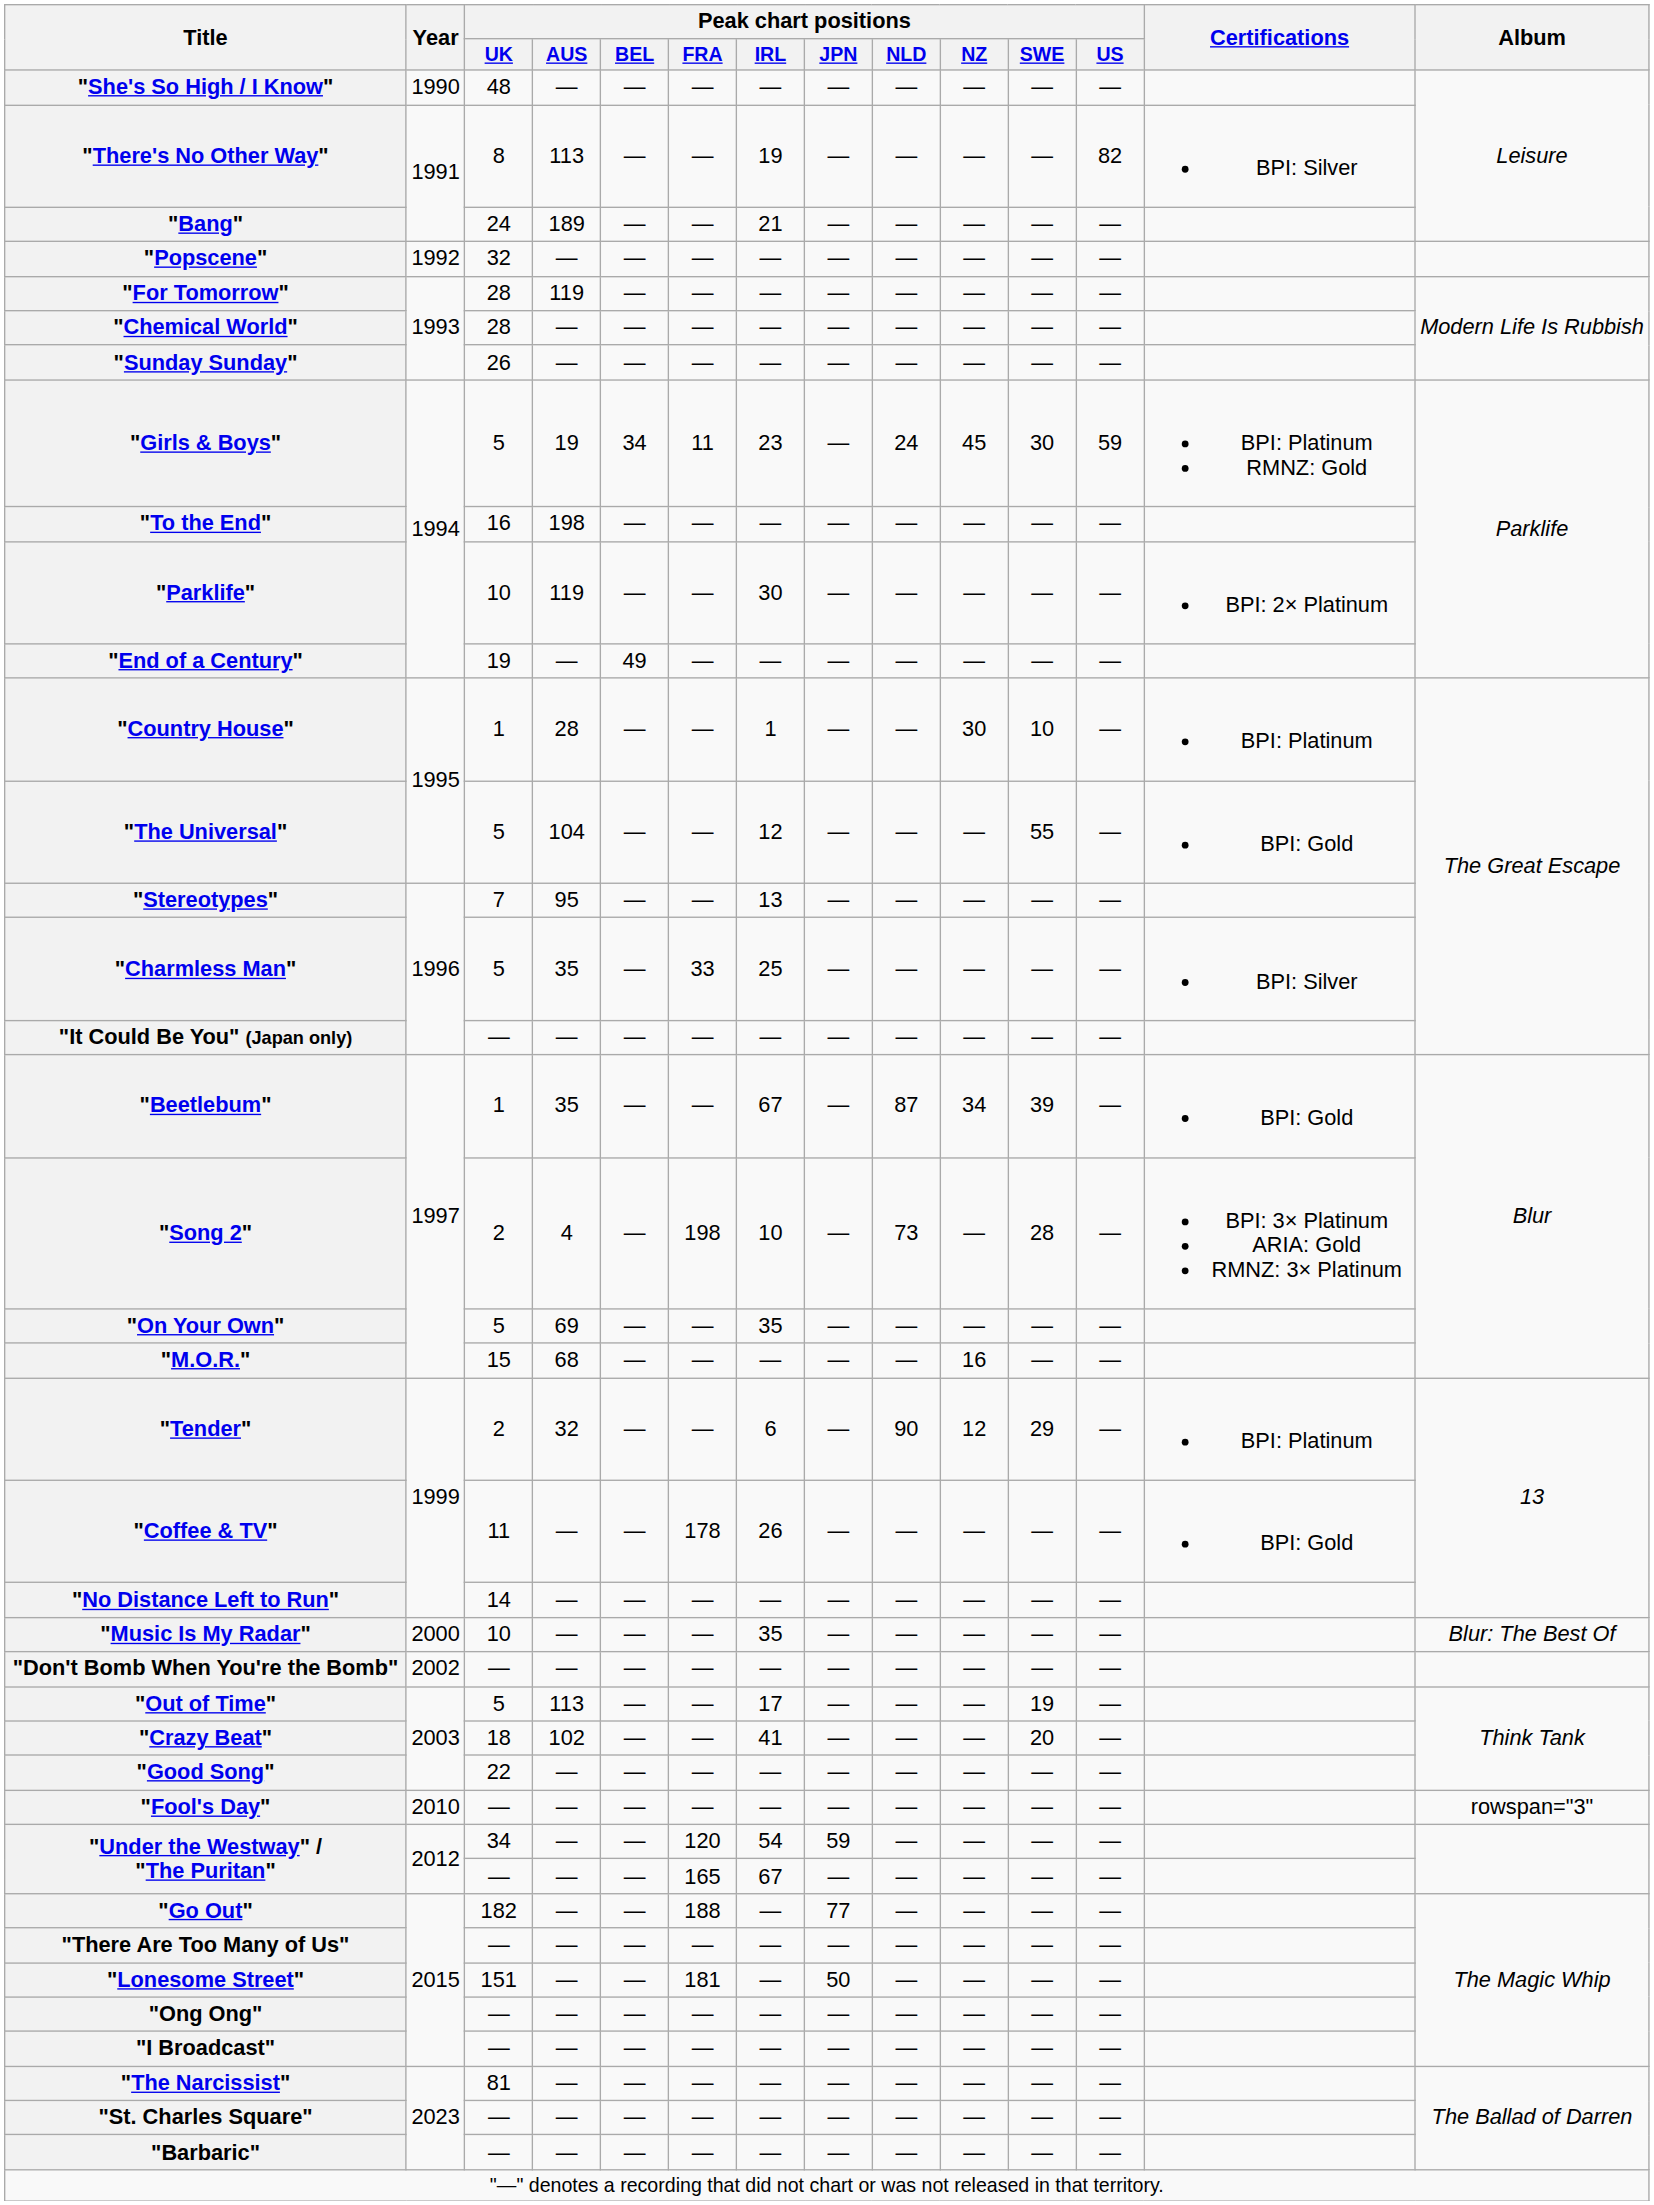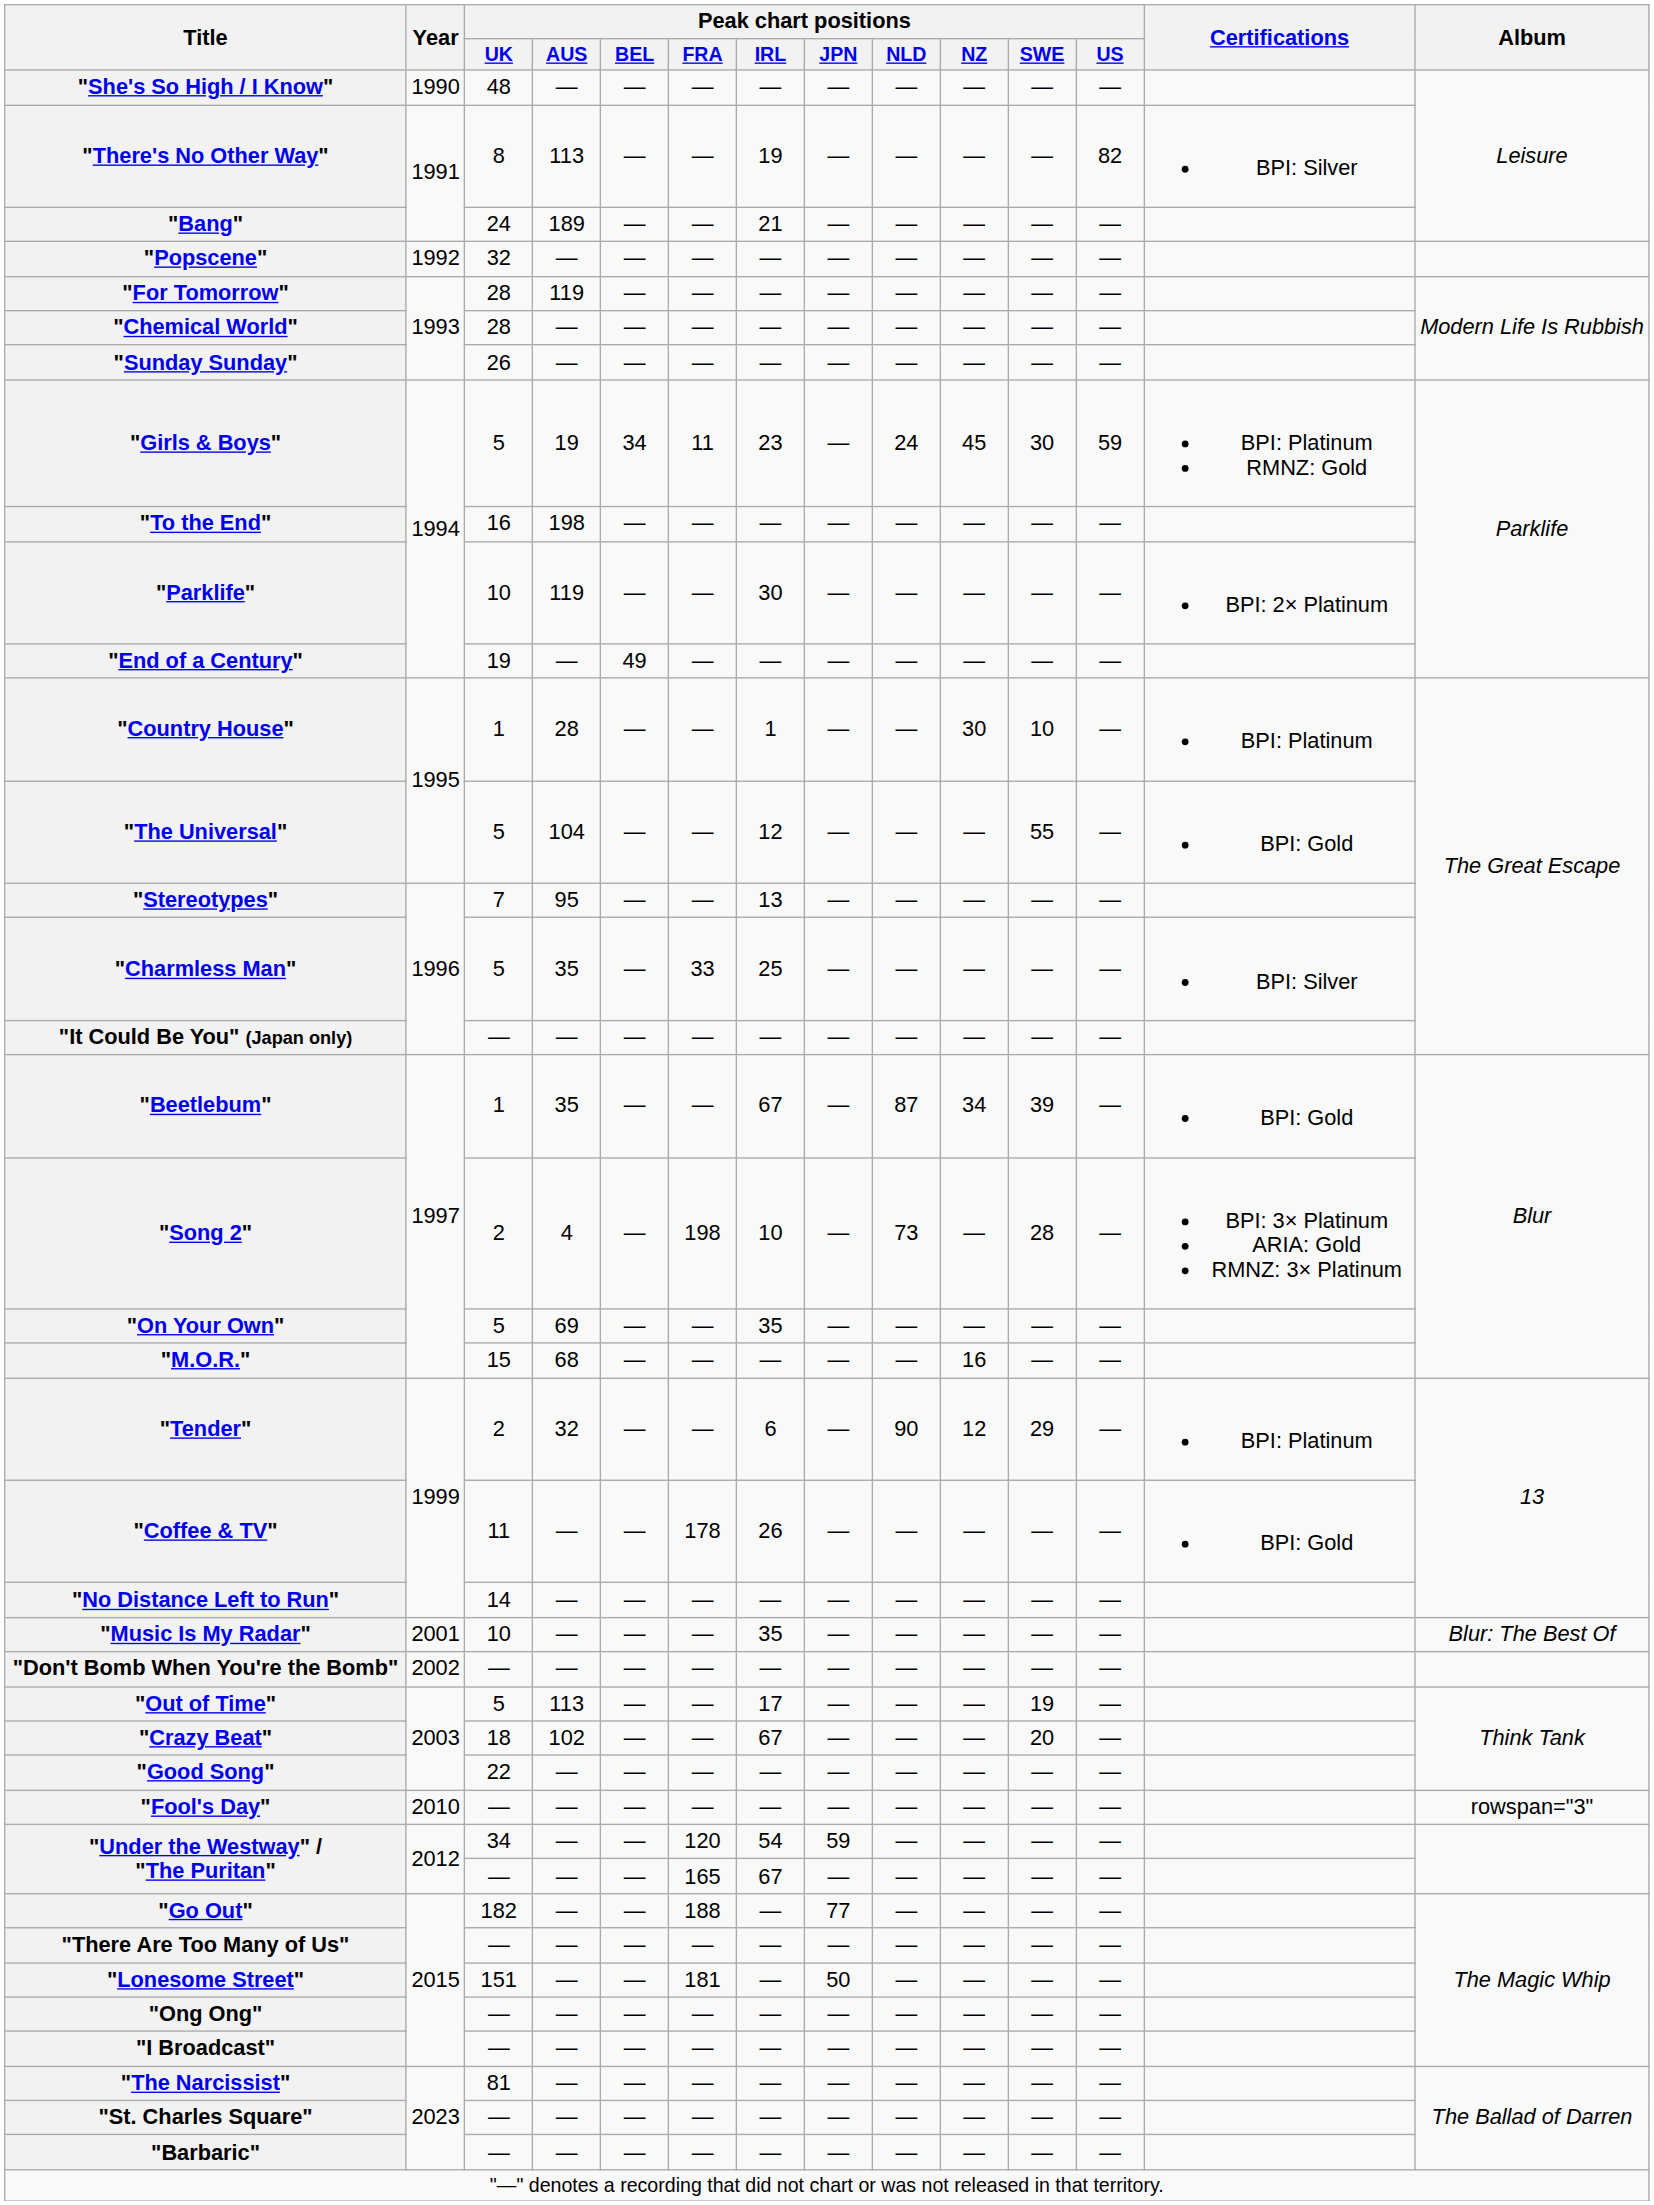(436, 1634) 2000 -> (436, 1634) 2001
(770, 1737) 41 -> (770, 1737) 67
